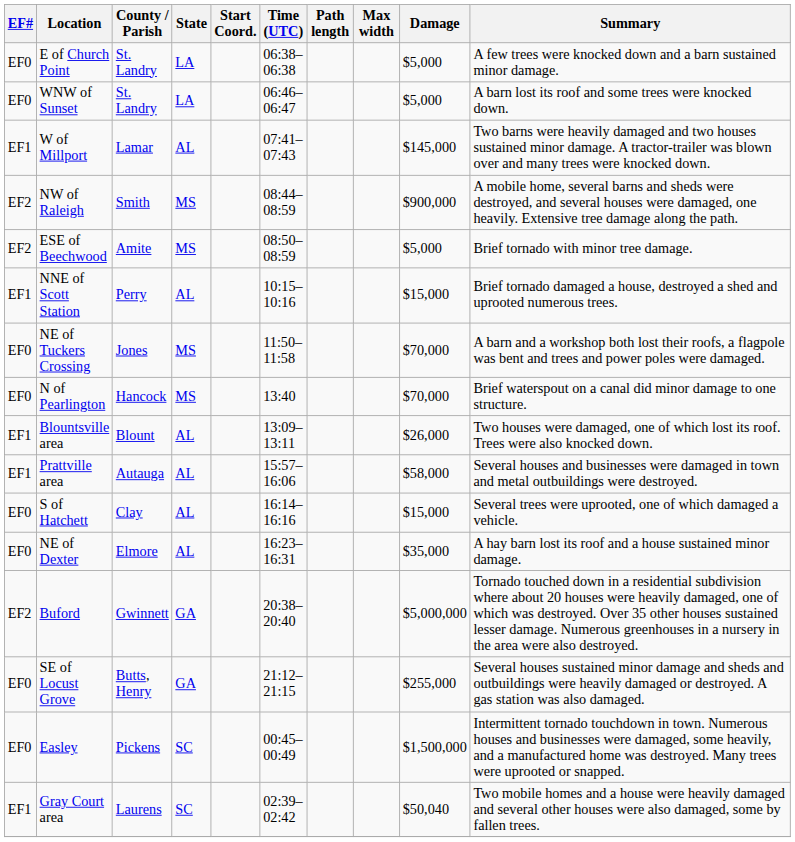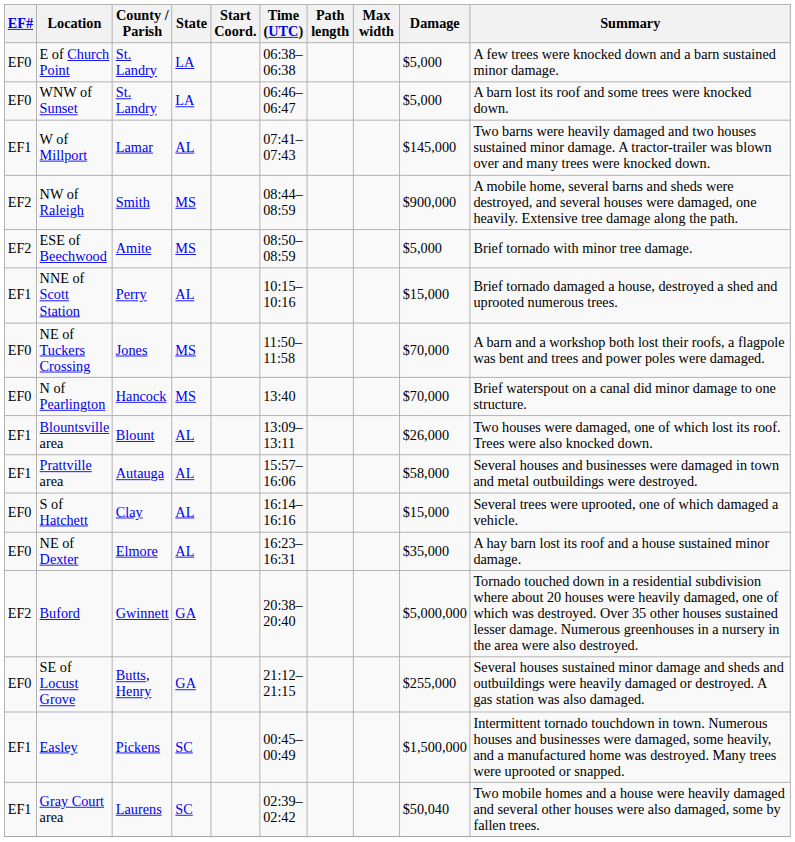(20, 747) EF0 -> (20, 747) EF1
